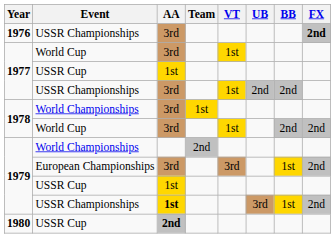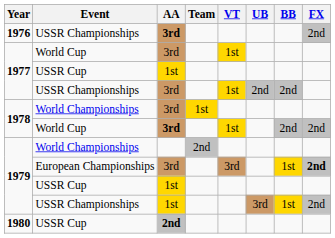(171, 33) normal -> (171, 33) bold
(316, 33) bold -> (316, 33) normal
(171, 128) normal -> (171, 128) bold
(316, 166) normal -> (316, 166) bold
(171, 204) bold -> (171, 204) normal
